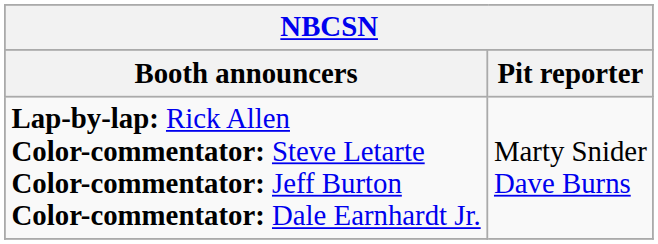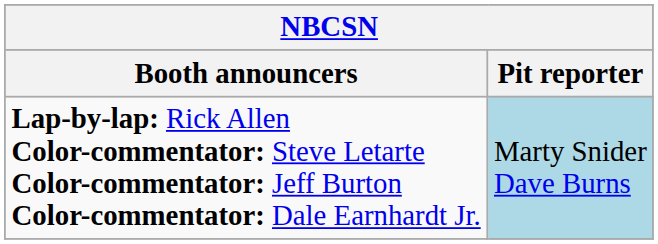(570, 167) no background -> (570, 167) lightblue background
